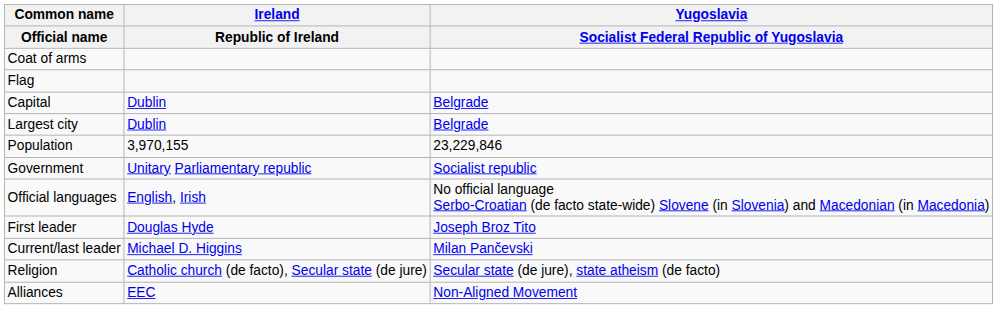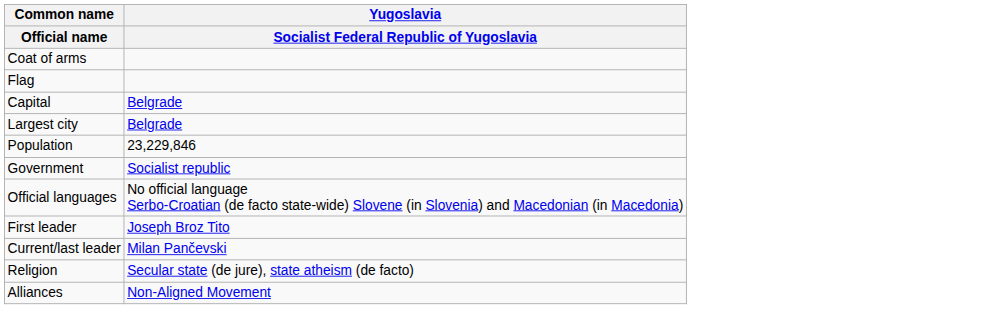- column: (277, 37)
